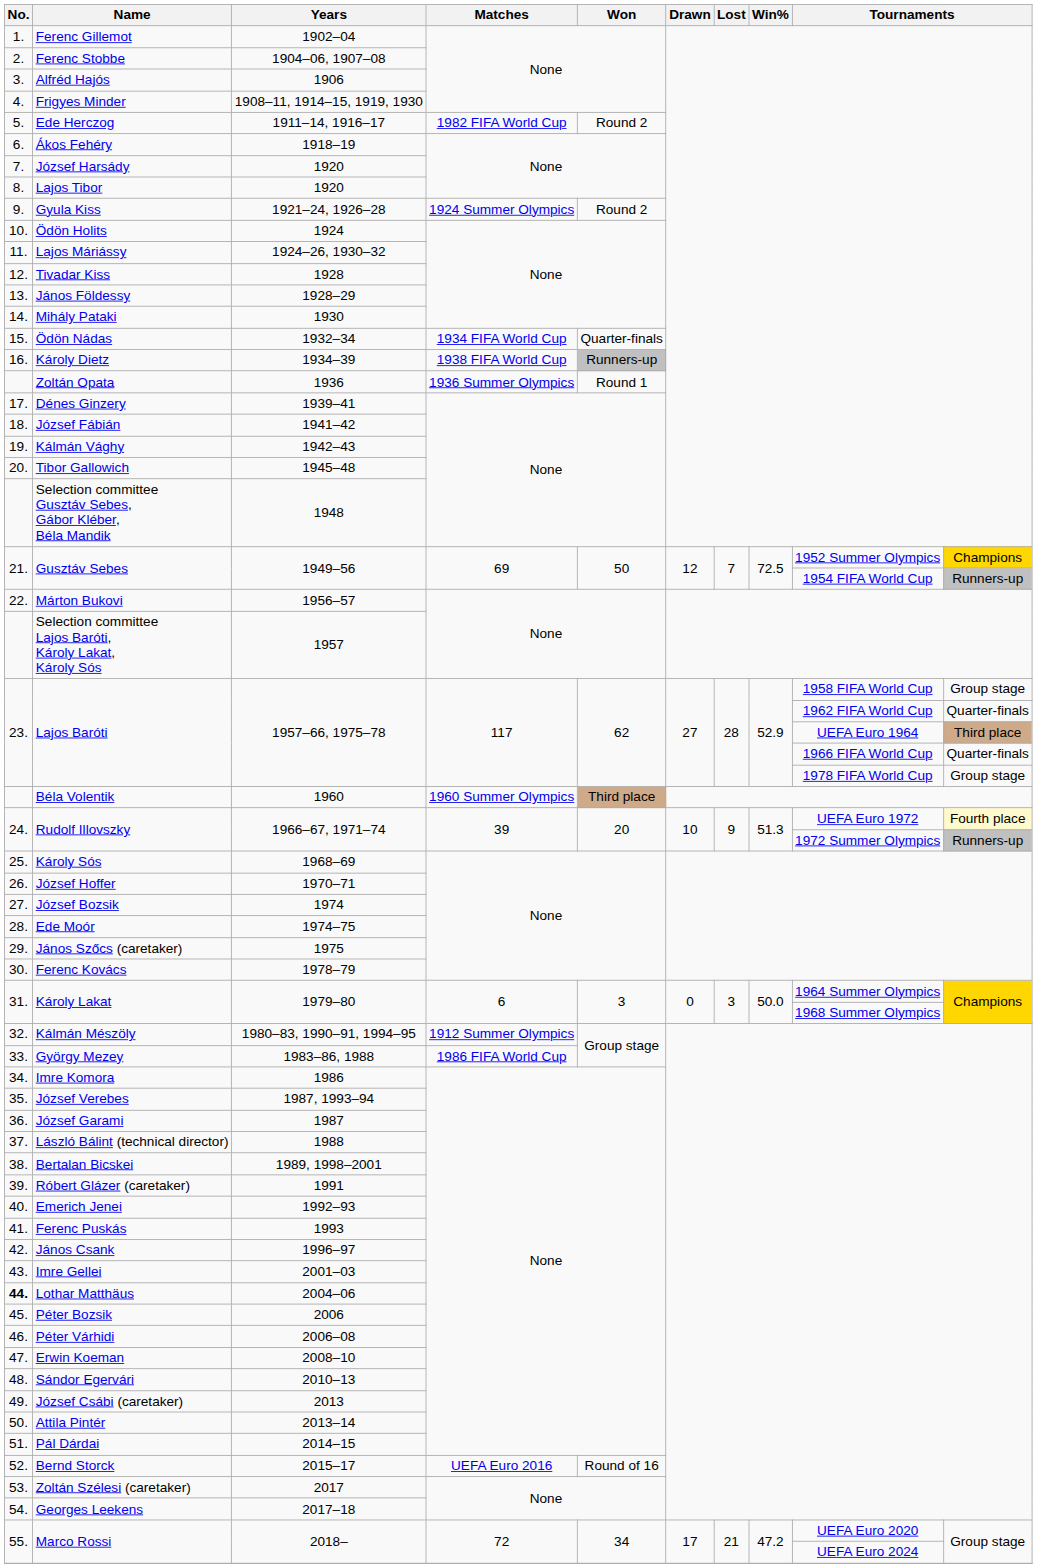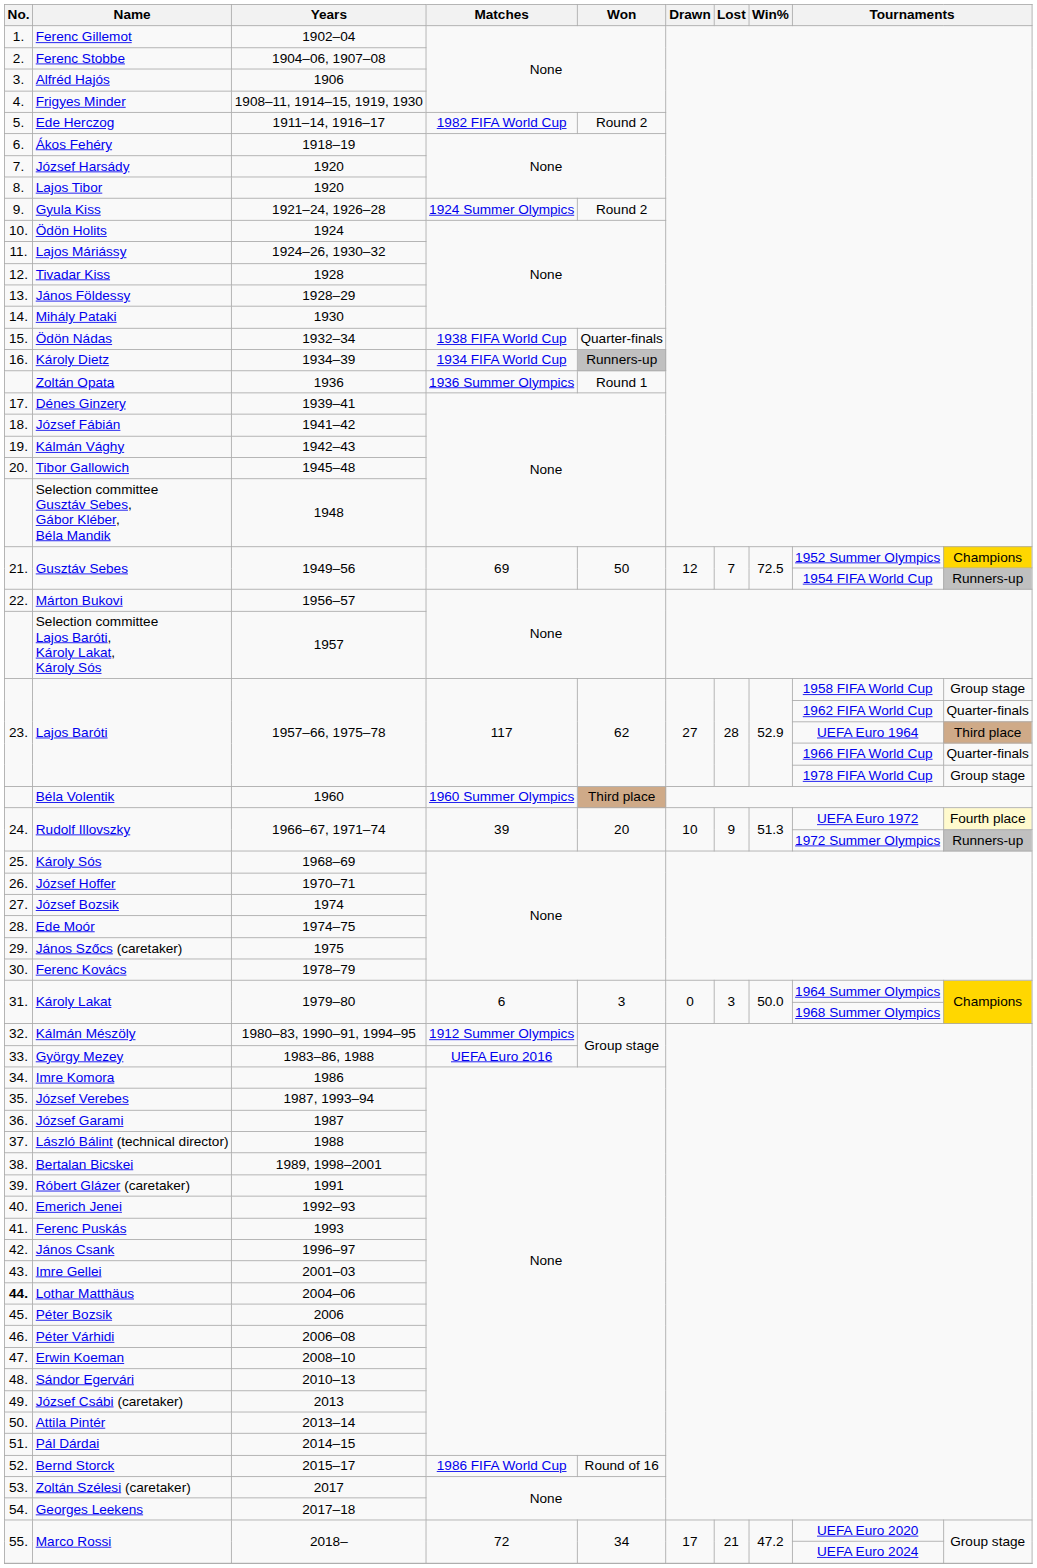(502, 338) 1934 FIFA World Cup -> (502, 338) 1938 FIFA World Cup
(502, 360) 1938 FIFA World Cup -> (502, 360) 1934 FIFA World Cup
(502, 1056) 1986 FIFA World Cup -> (502, 1056) UEFA Euro 2016
(502, 1465) UEFA Euro 2016 -> (502, 1465) 1986 FIFA World Cup
